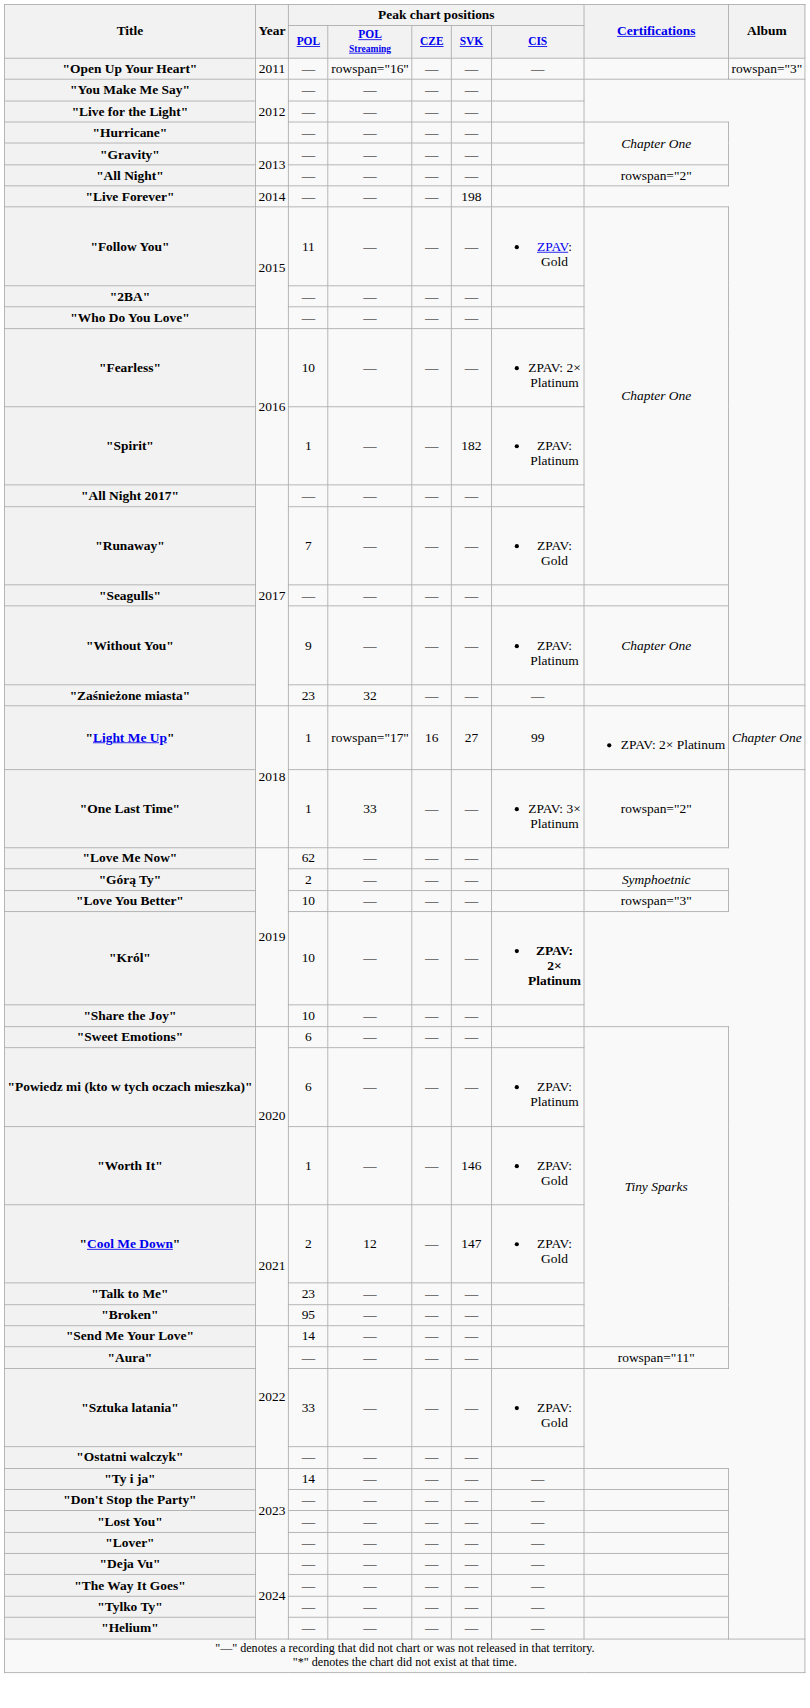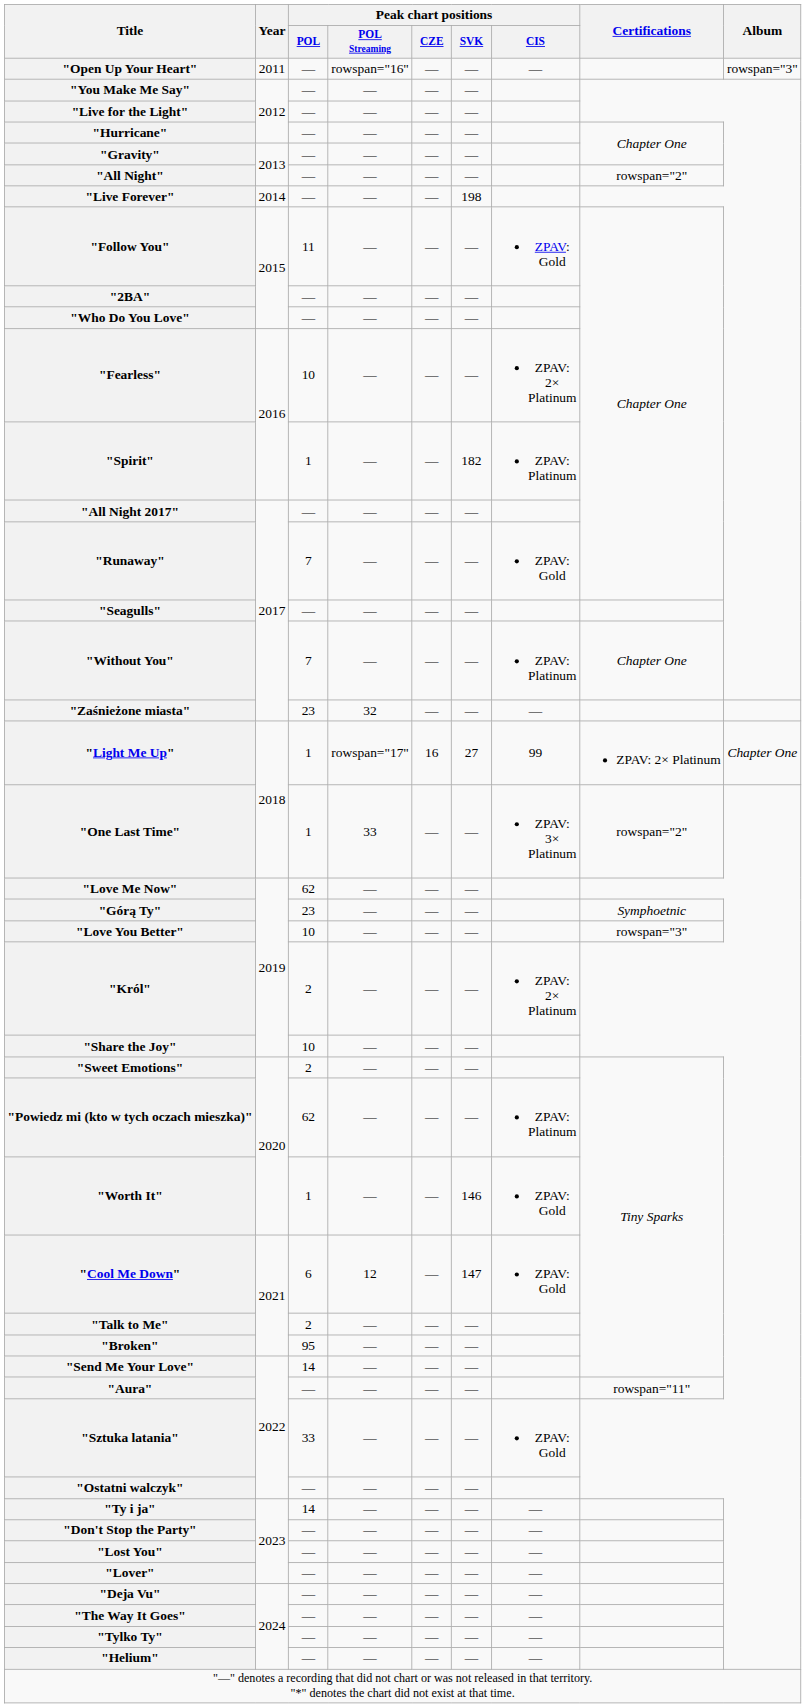(308, 645) 9 -> (308, 660) 7
(308, 879) 2 -> (308, 910) 23
(308, 958) 10 -> (308, 988) 2
(538, 966) bold -> (535, 996) normal
(308, 1037) 6 -> (308, 1067) 2
(308, 1087) 6 -> (308, 1117) 62
(308, 1244) 2 -> (308, 1274) 6
(308, 1293) 23 -> (308, 1324) 2
